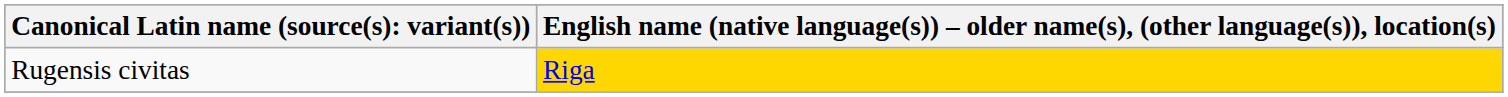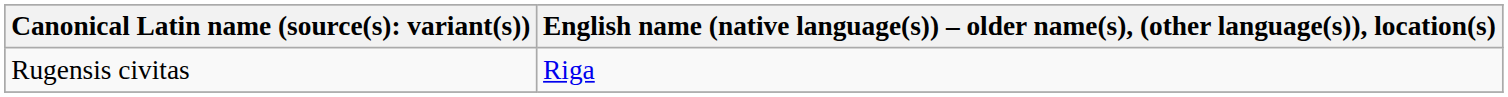(569, 69) gold background -> (569, 69) no background
